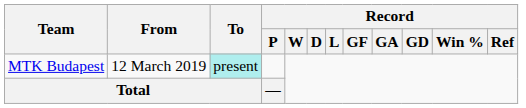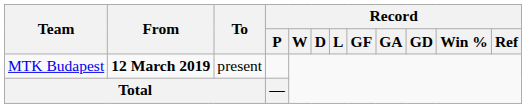(159, 66) normal -> (161, 66) bold
(236, 66) paleturquoise background -> (240, 66) no background
